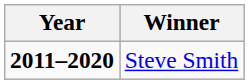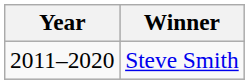(62, 60) bold -> (62, 60) normal
